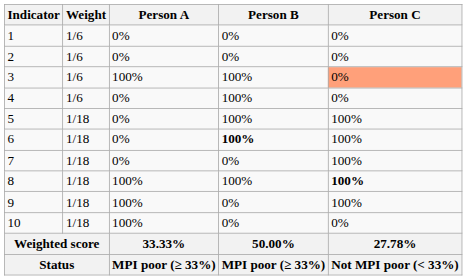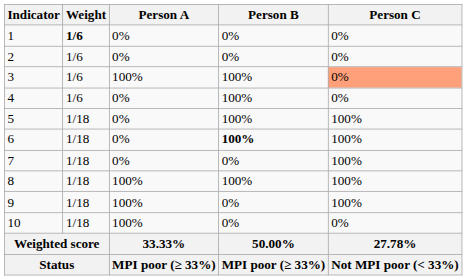(74, 35) normal -> (74, 35) bold
(348, 181) bold -> (347, 181) normal
